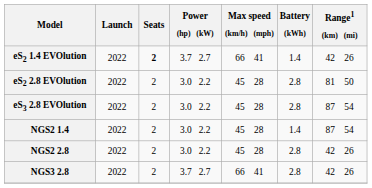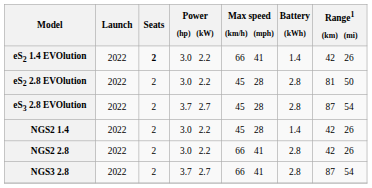(195, 58) 3.7 2.7 -> (195, 58) 3.0 2.2
(195, 107) 3.0 2.2 -> (195, 107) 3.7 2.7
(340, 130) 87 54 -> (340, 130) 42 26
(249, 151) 45 28 -> (249, 151) 66 41
(340, 172) 42 26 -> (340, 172) 87 54
